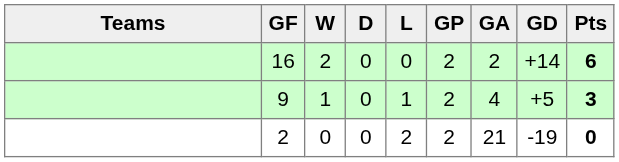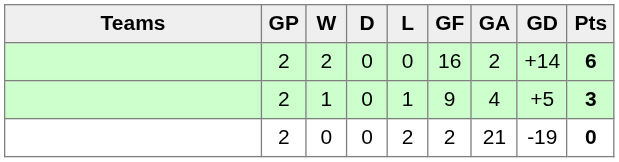columns swapped: (449, 23) <-> (283, 23)
